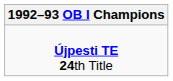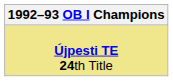(86, 57) no background -> (86, 57) khaki background
